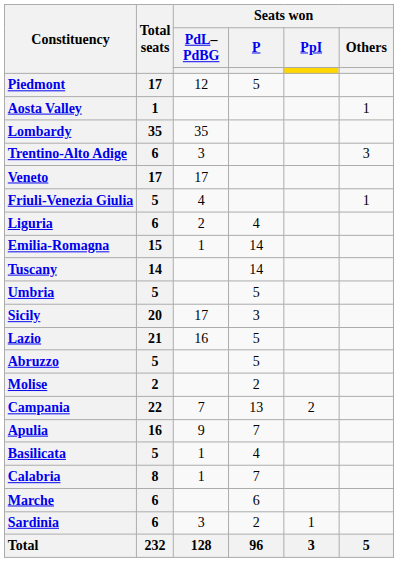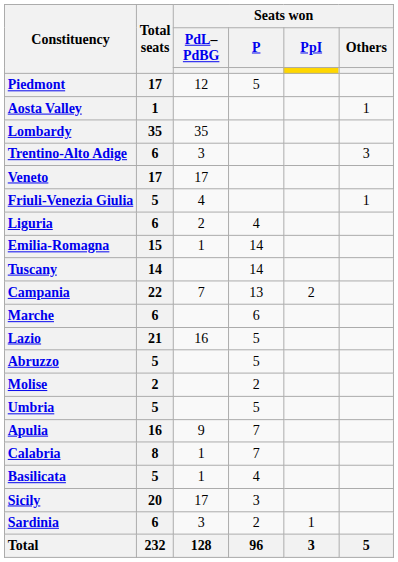rows swapped: (31, 292) <-> (39, 408)
rows swapped: (31, 500) <-> (24, 315)
rows swapped: (37, 454) <-> (34, 477)
